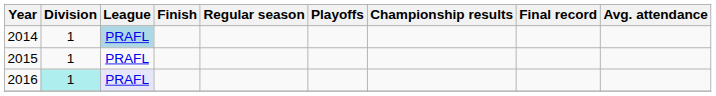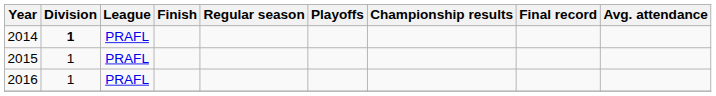(71, 36) normal -> (71, 36) bold
(127, 36) lightblue background -> (127, 36) no background
(71, 79) paleturquoise background -> (71, 79) no background
(127, 79) lavender background -> (127, 79) no background
